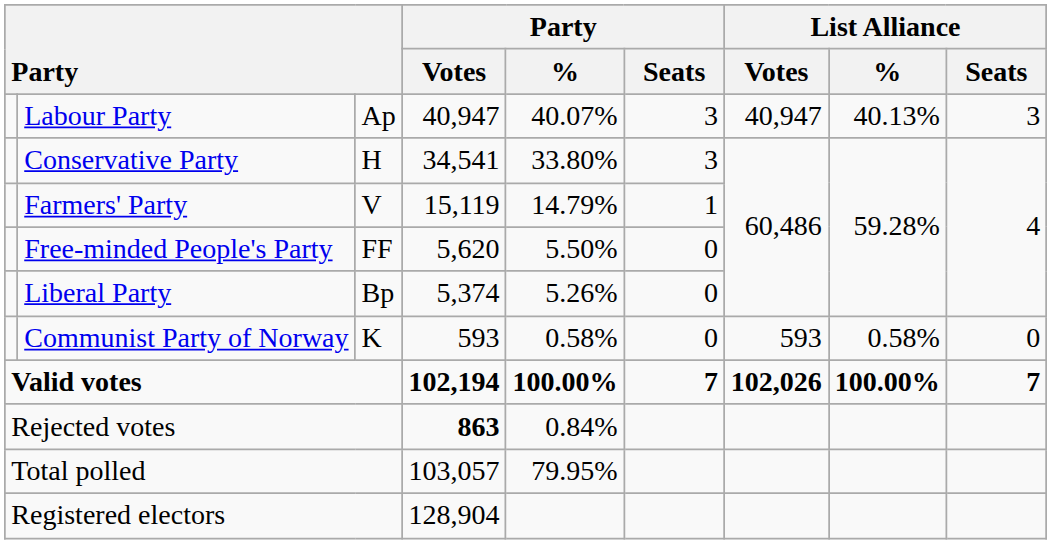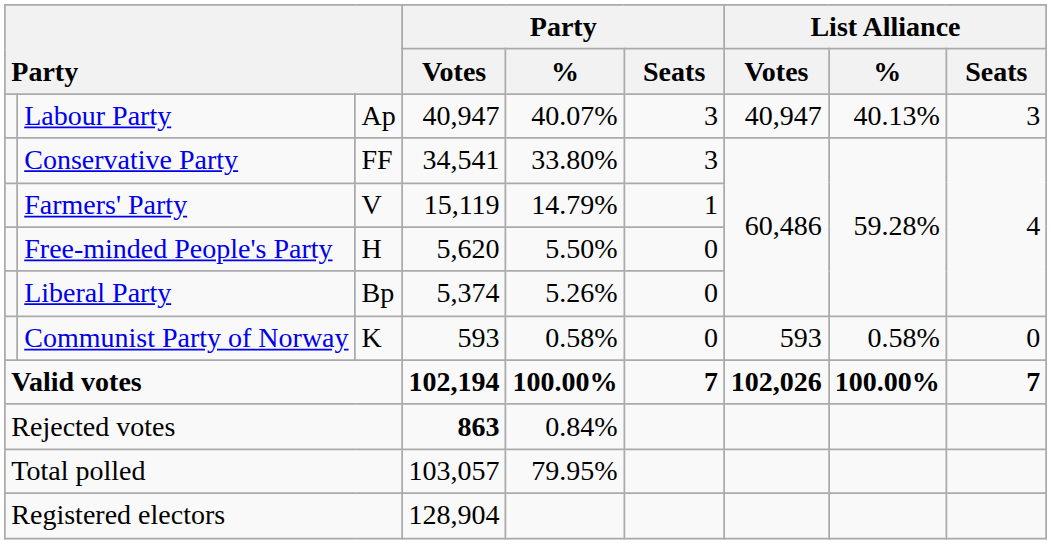(372, 159) H -> (377, 159) FF
(377, 248) FF -> (372, 248) H
